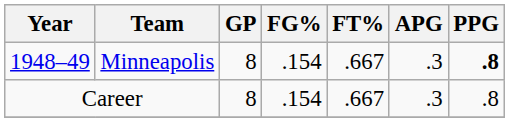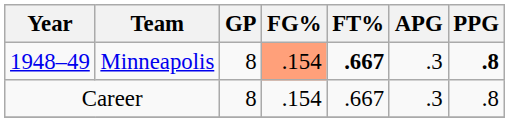(302, 61) no background -> (302, 61) lightsalmon background
(364, 61) normal -> (364, 61) bold
